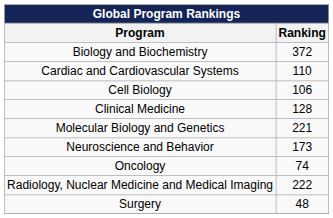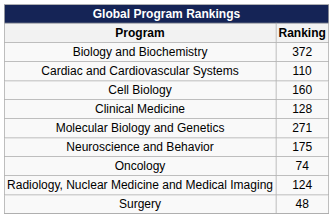(302, 90) 106 -> (302, 90) 160
(302, 128) 221 -> (302, 128) 271
(302, 147) 173 -> (302, 147) 175
(302, 185) 222 -> (302, 185) 124
